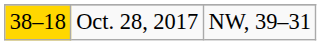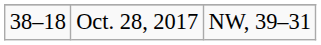(38, 22) gold background -> (38, 22) no background
